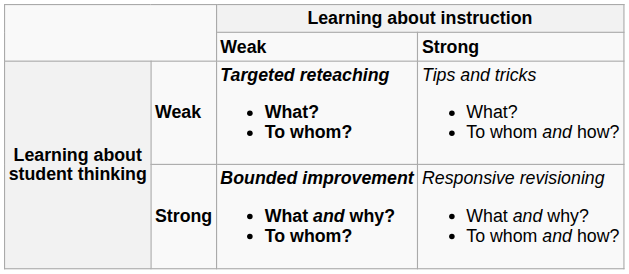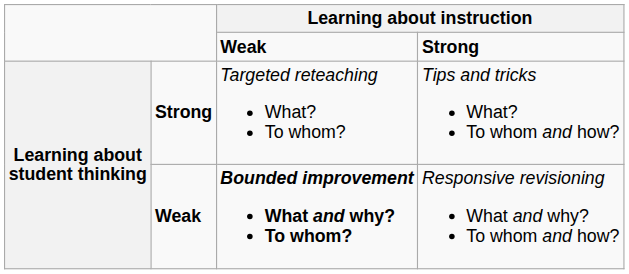(178, 112) Weak -> (184, 112) Strong
(317, 104) bold -> (317, 104) normal
(184, 216) Strong -> (178, 216) Weak
